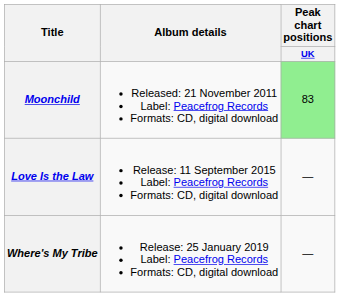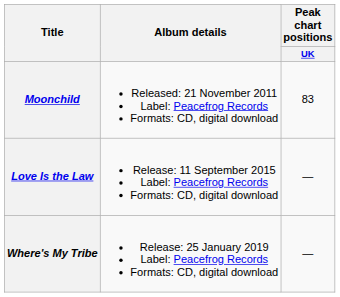(308, 100) lightgreen background -> (308, 100) no background
